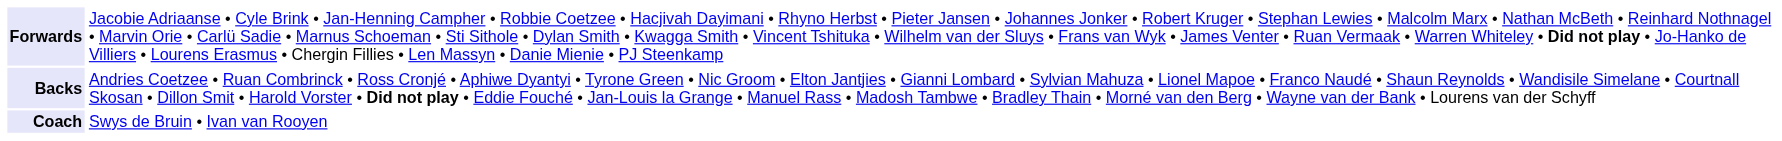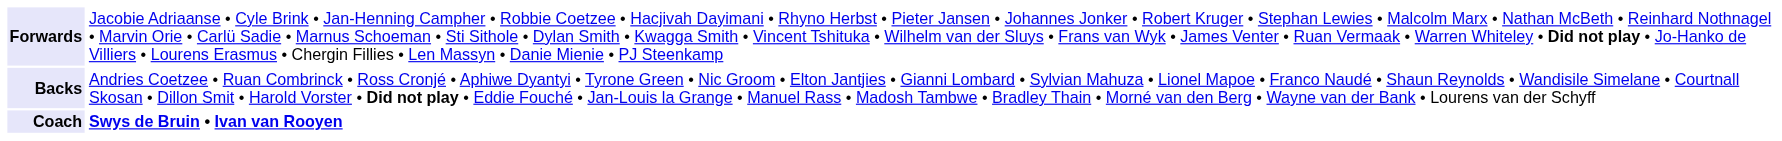(208, 122) normal -> (216, 122) bold
